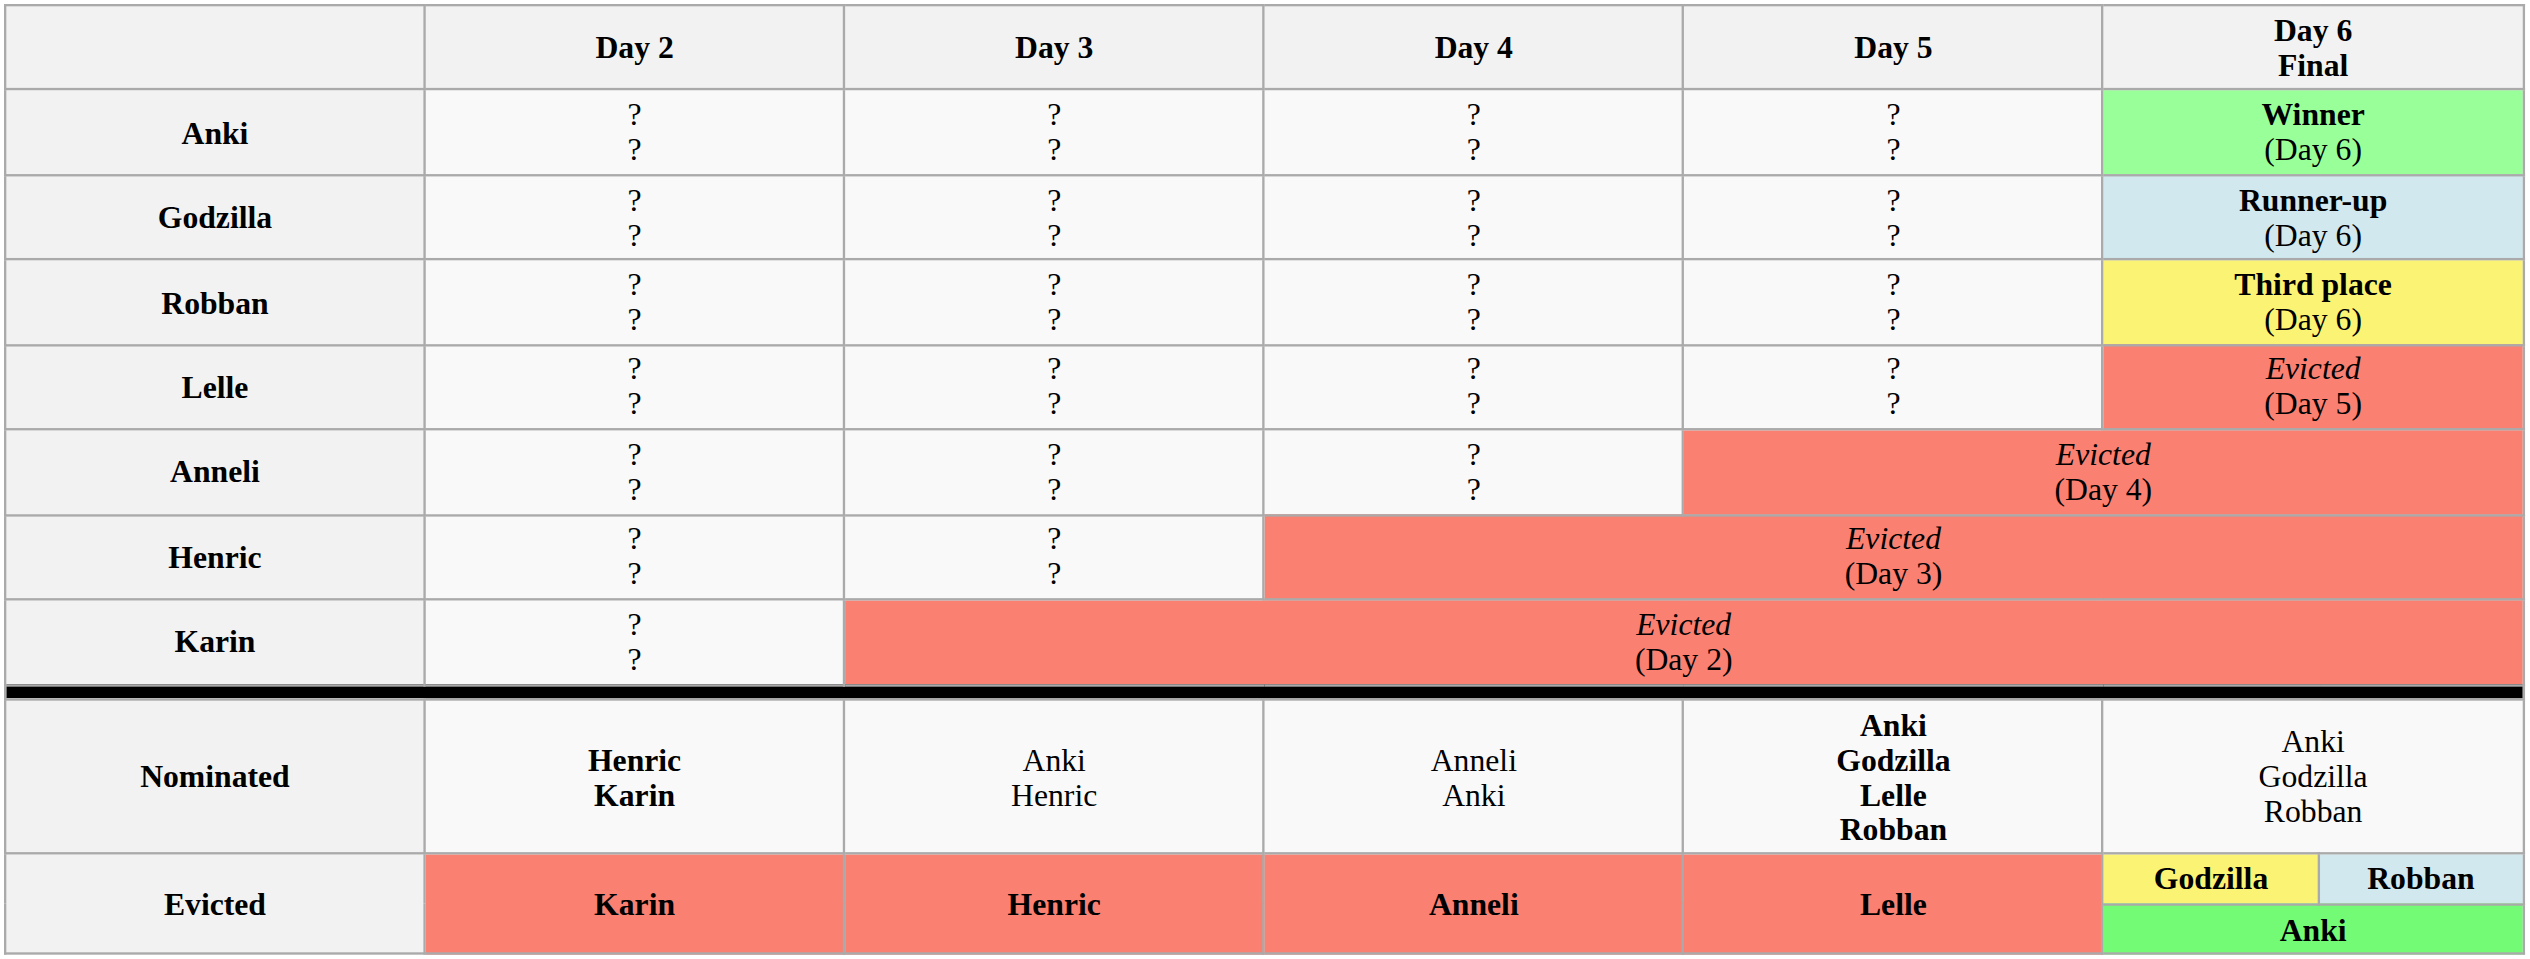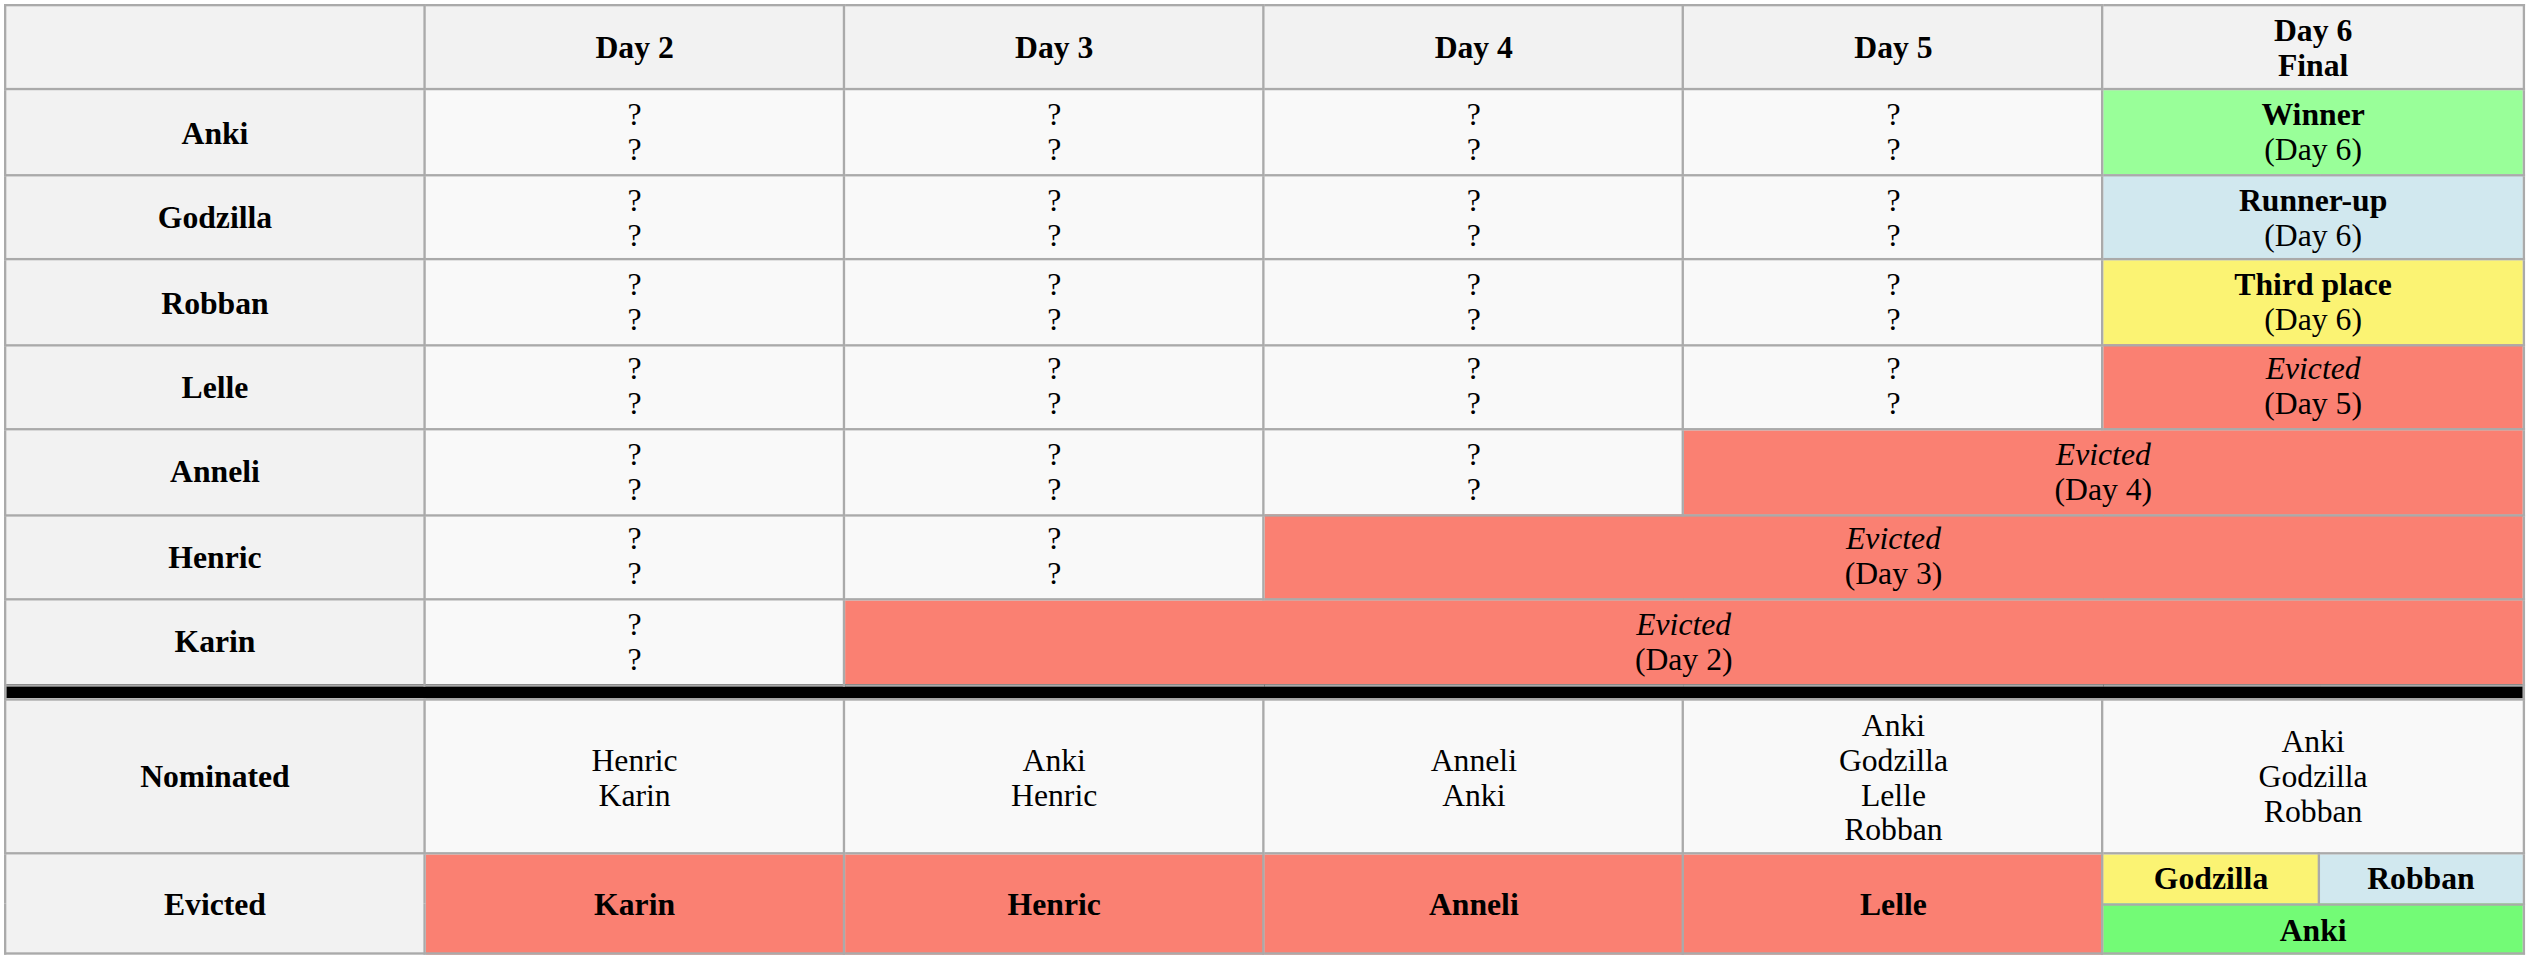(635, 776) bold -> (635, 776) normal
(1893, 776) bold -> (1893, 776) normal
